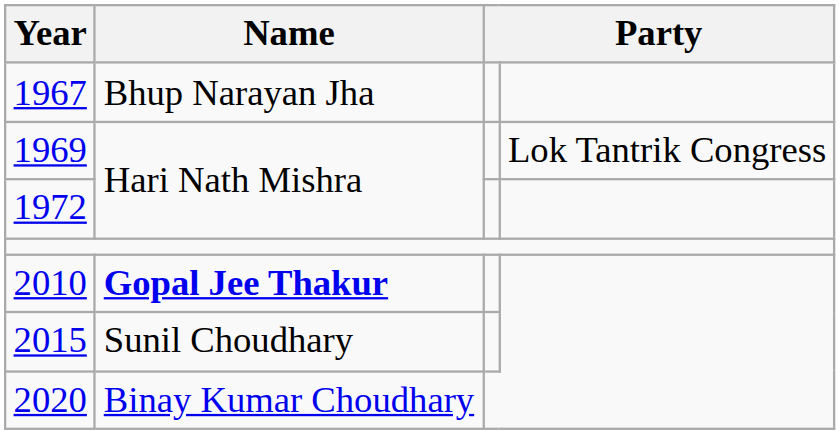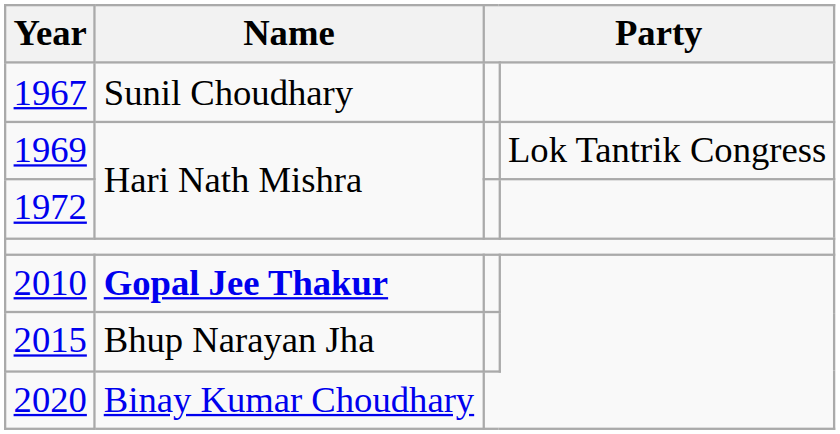(239, 91) Bhup Narayan Jha -> (228, 91) Sunil Choudhary
(228, 340) Sunil Choudhary -> (239, 340) Bhup Narayan Jha
